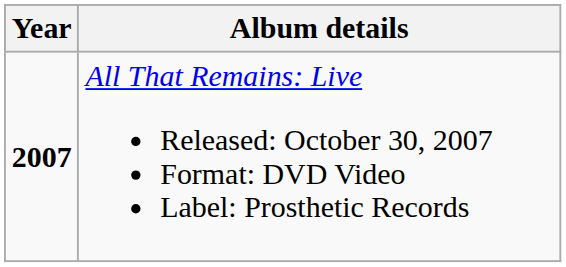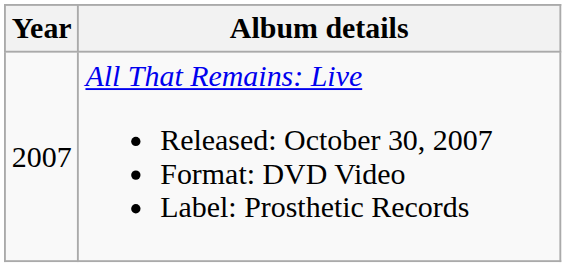(42, 156) bold -> (42, 156) normal
